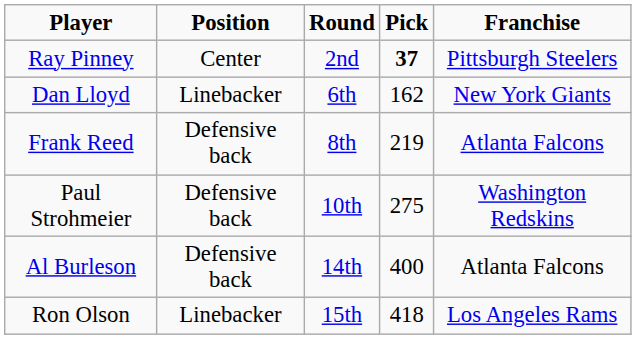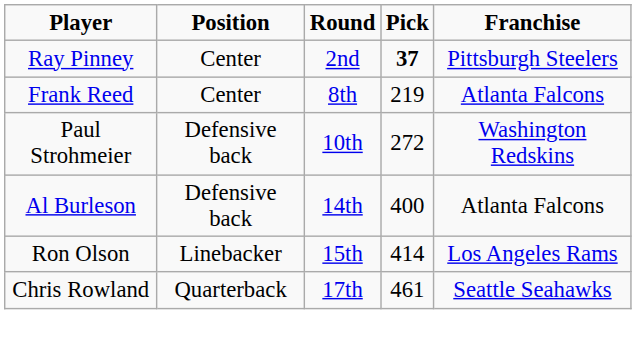- row: (81, 94)
(230, 143) Defensive back -> (231, 94) Center
(407, 204) 275 -> (407, 143) 272
(407, 315) 418 -> (407, 253) 414
+ row: (81, 289)
